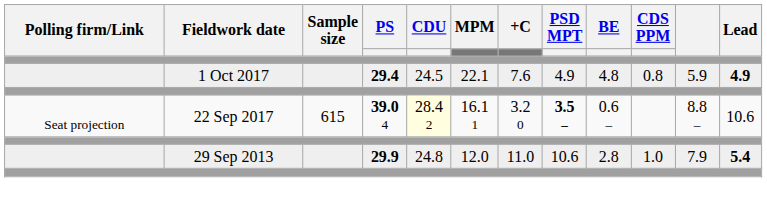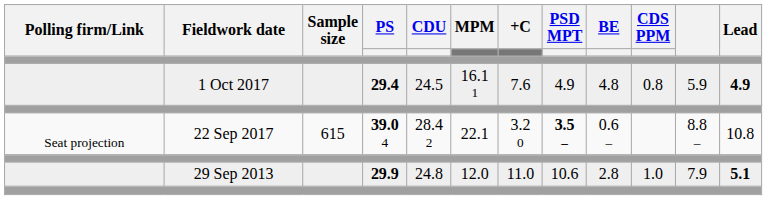(475, 75) 22.1 -> (475, 84) 16.1 1
(429, 115) lightyellow background -> (429, 133) no background
(475, 115) 16.1 1 -> (475, 134) 22.1
(740, 116) 10.6 -> (740, 134) 10.8
(740, 156) 5.4 -> (740, 174) 5.1
